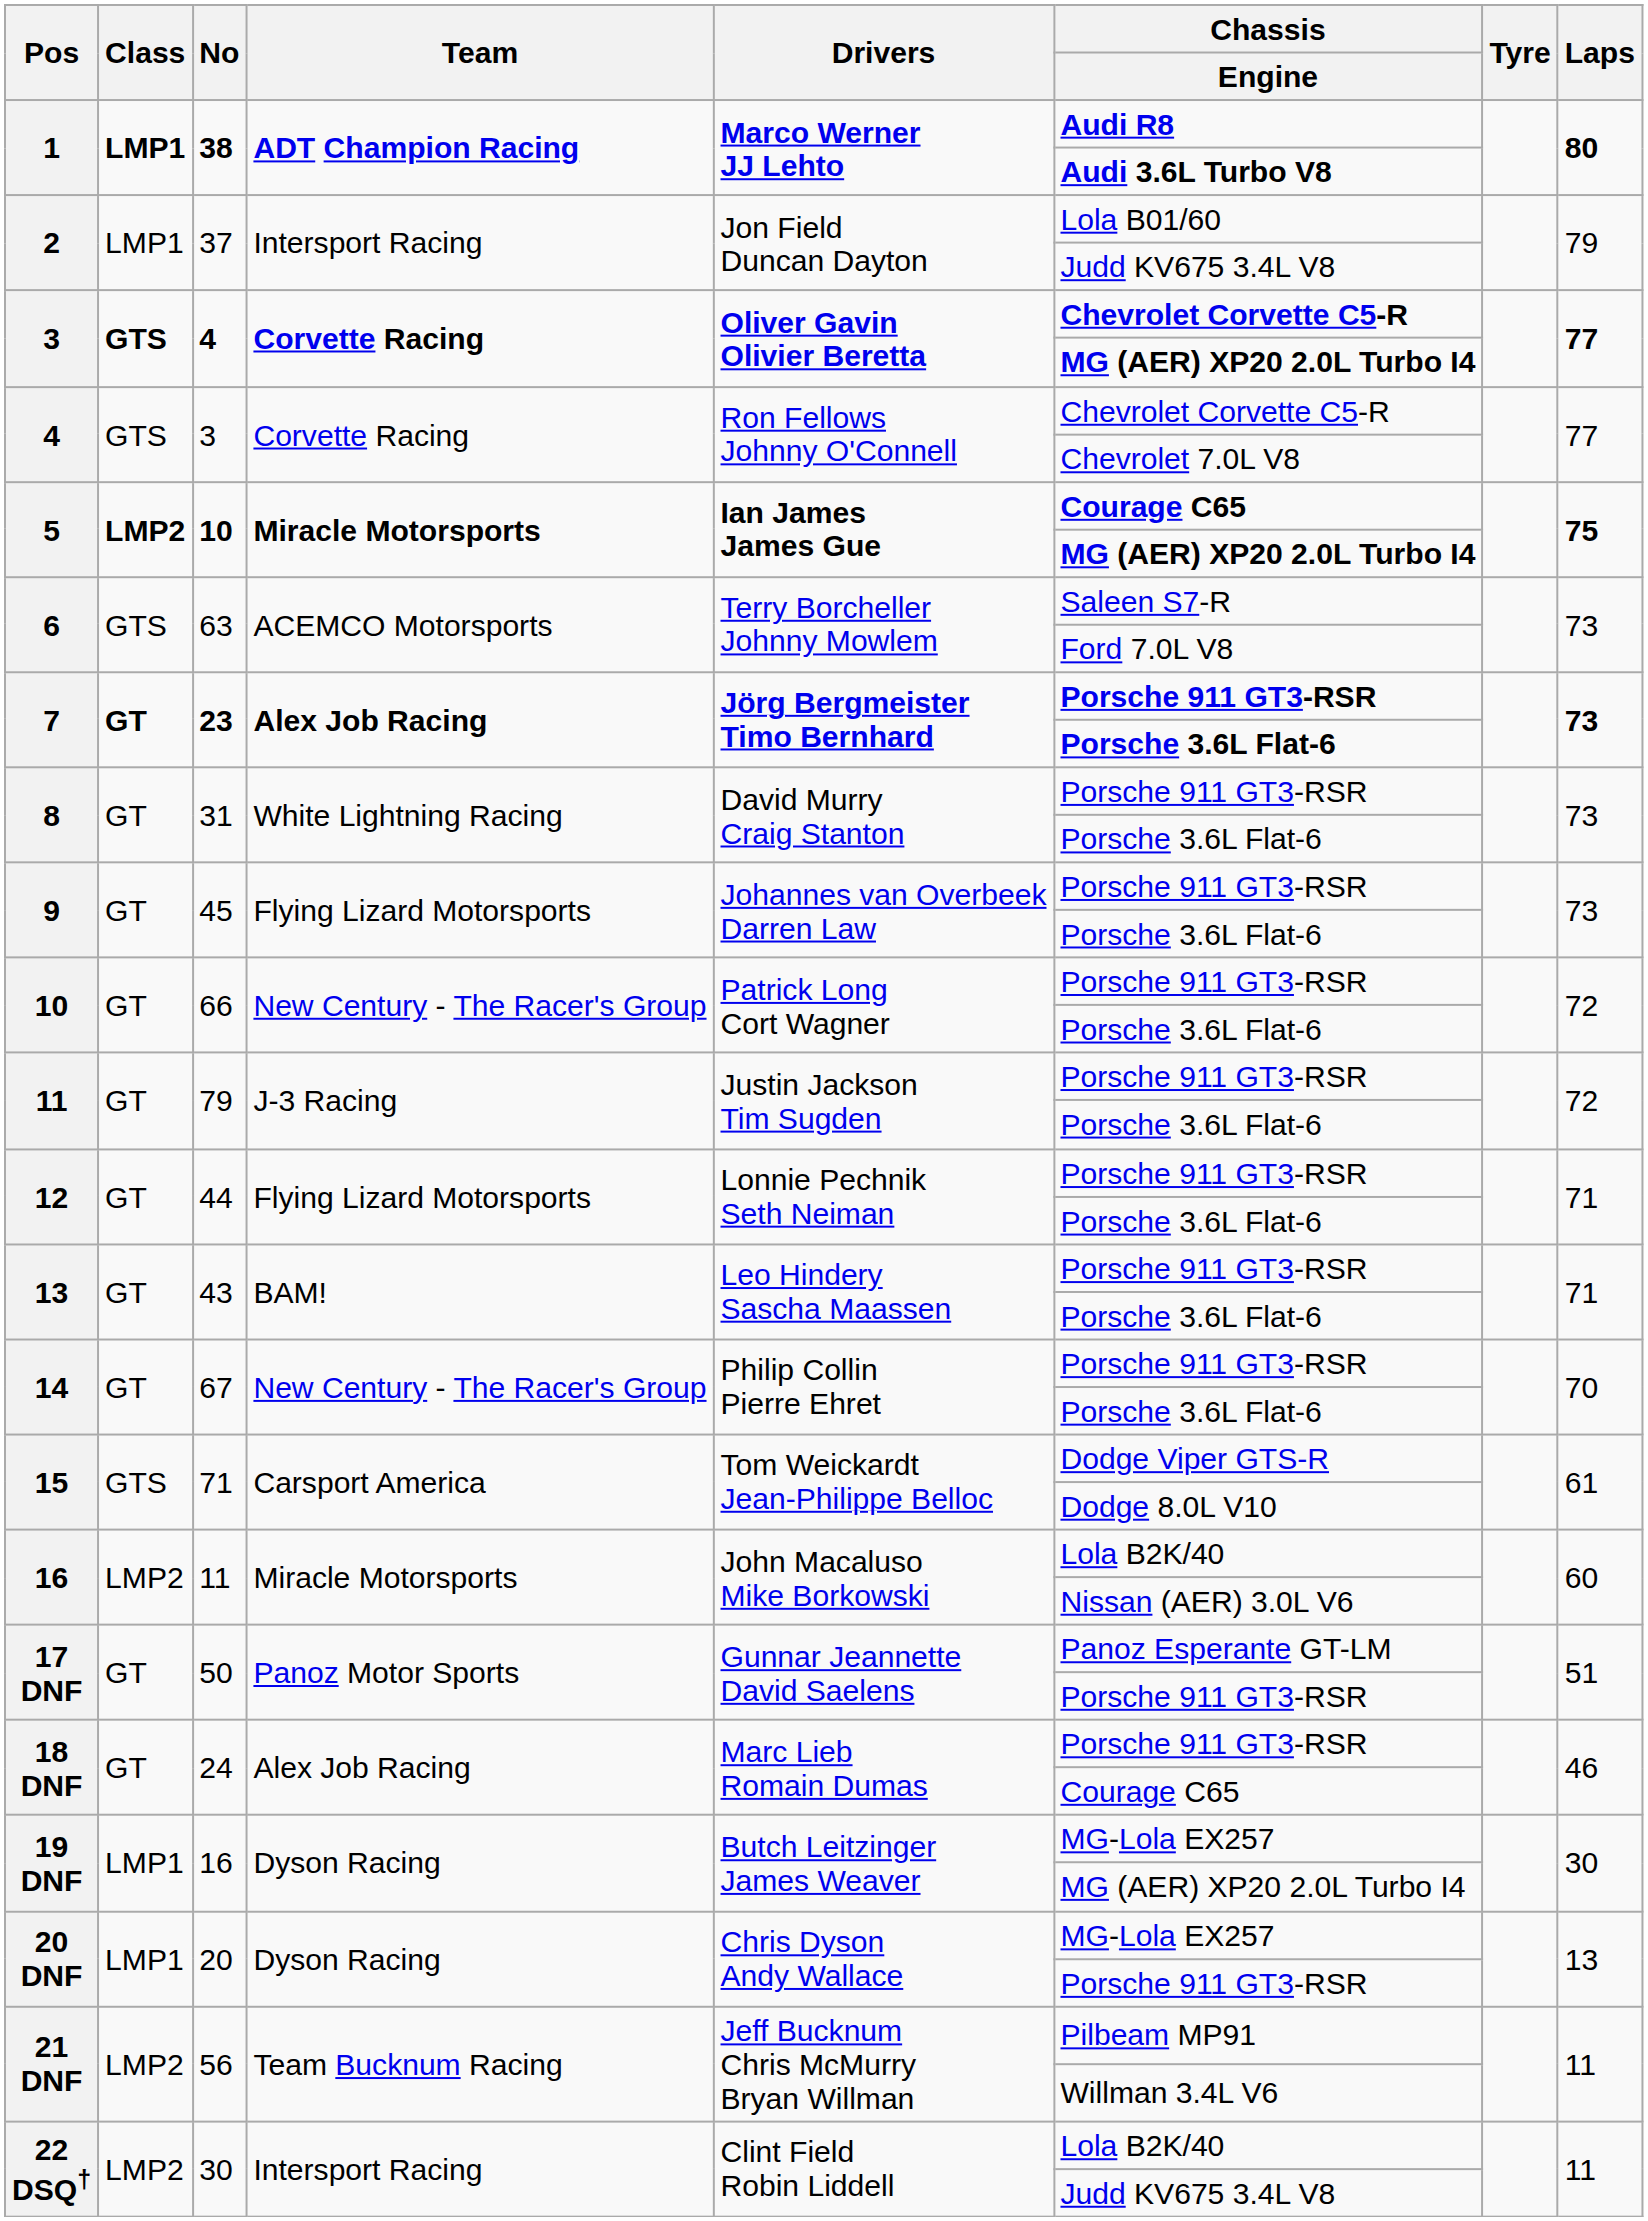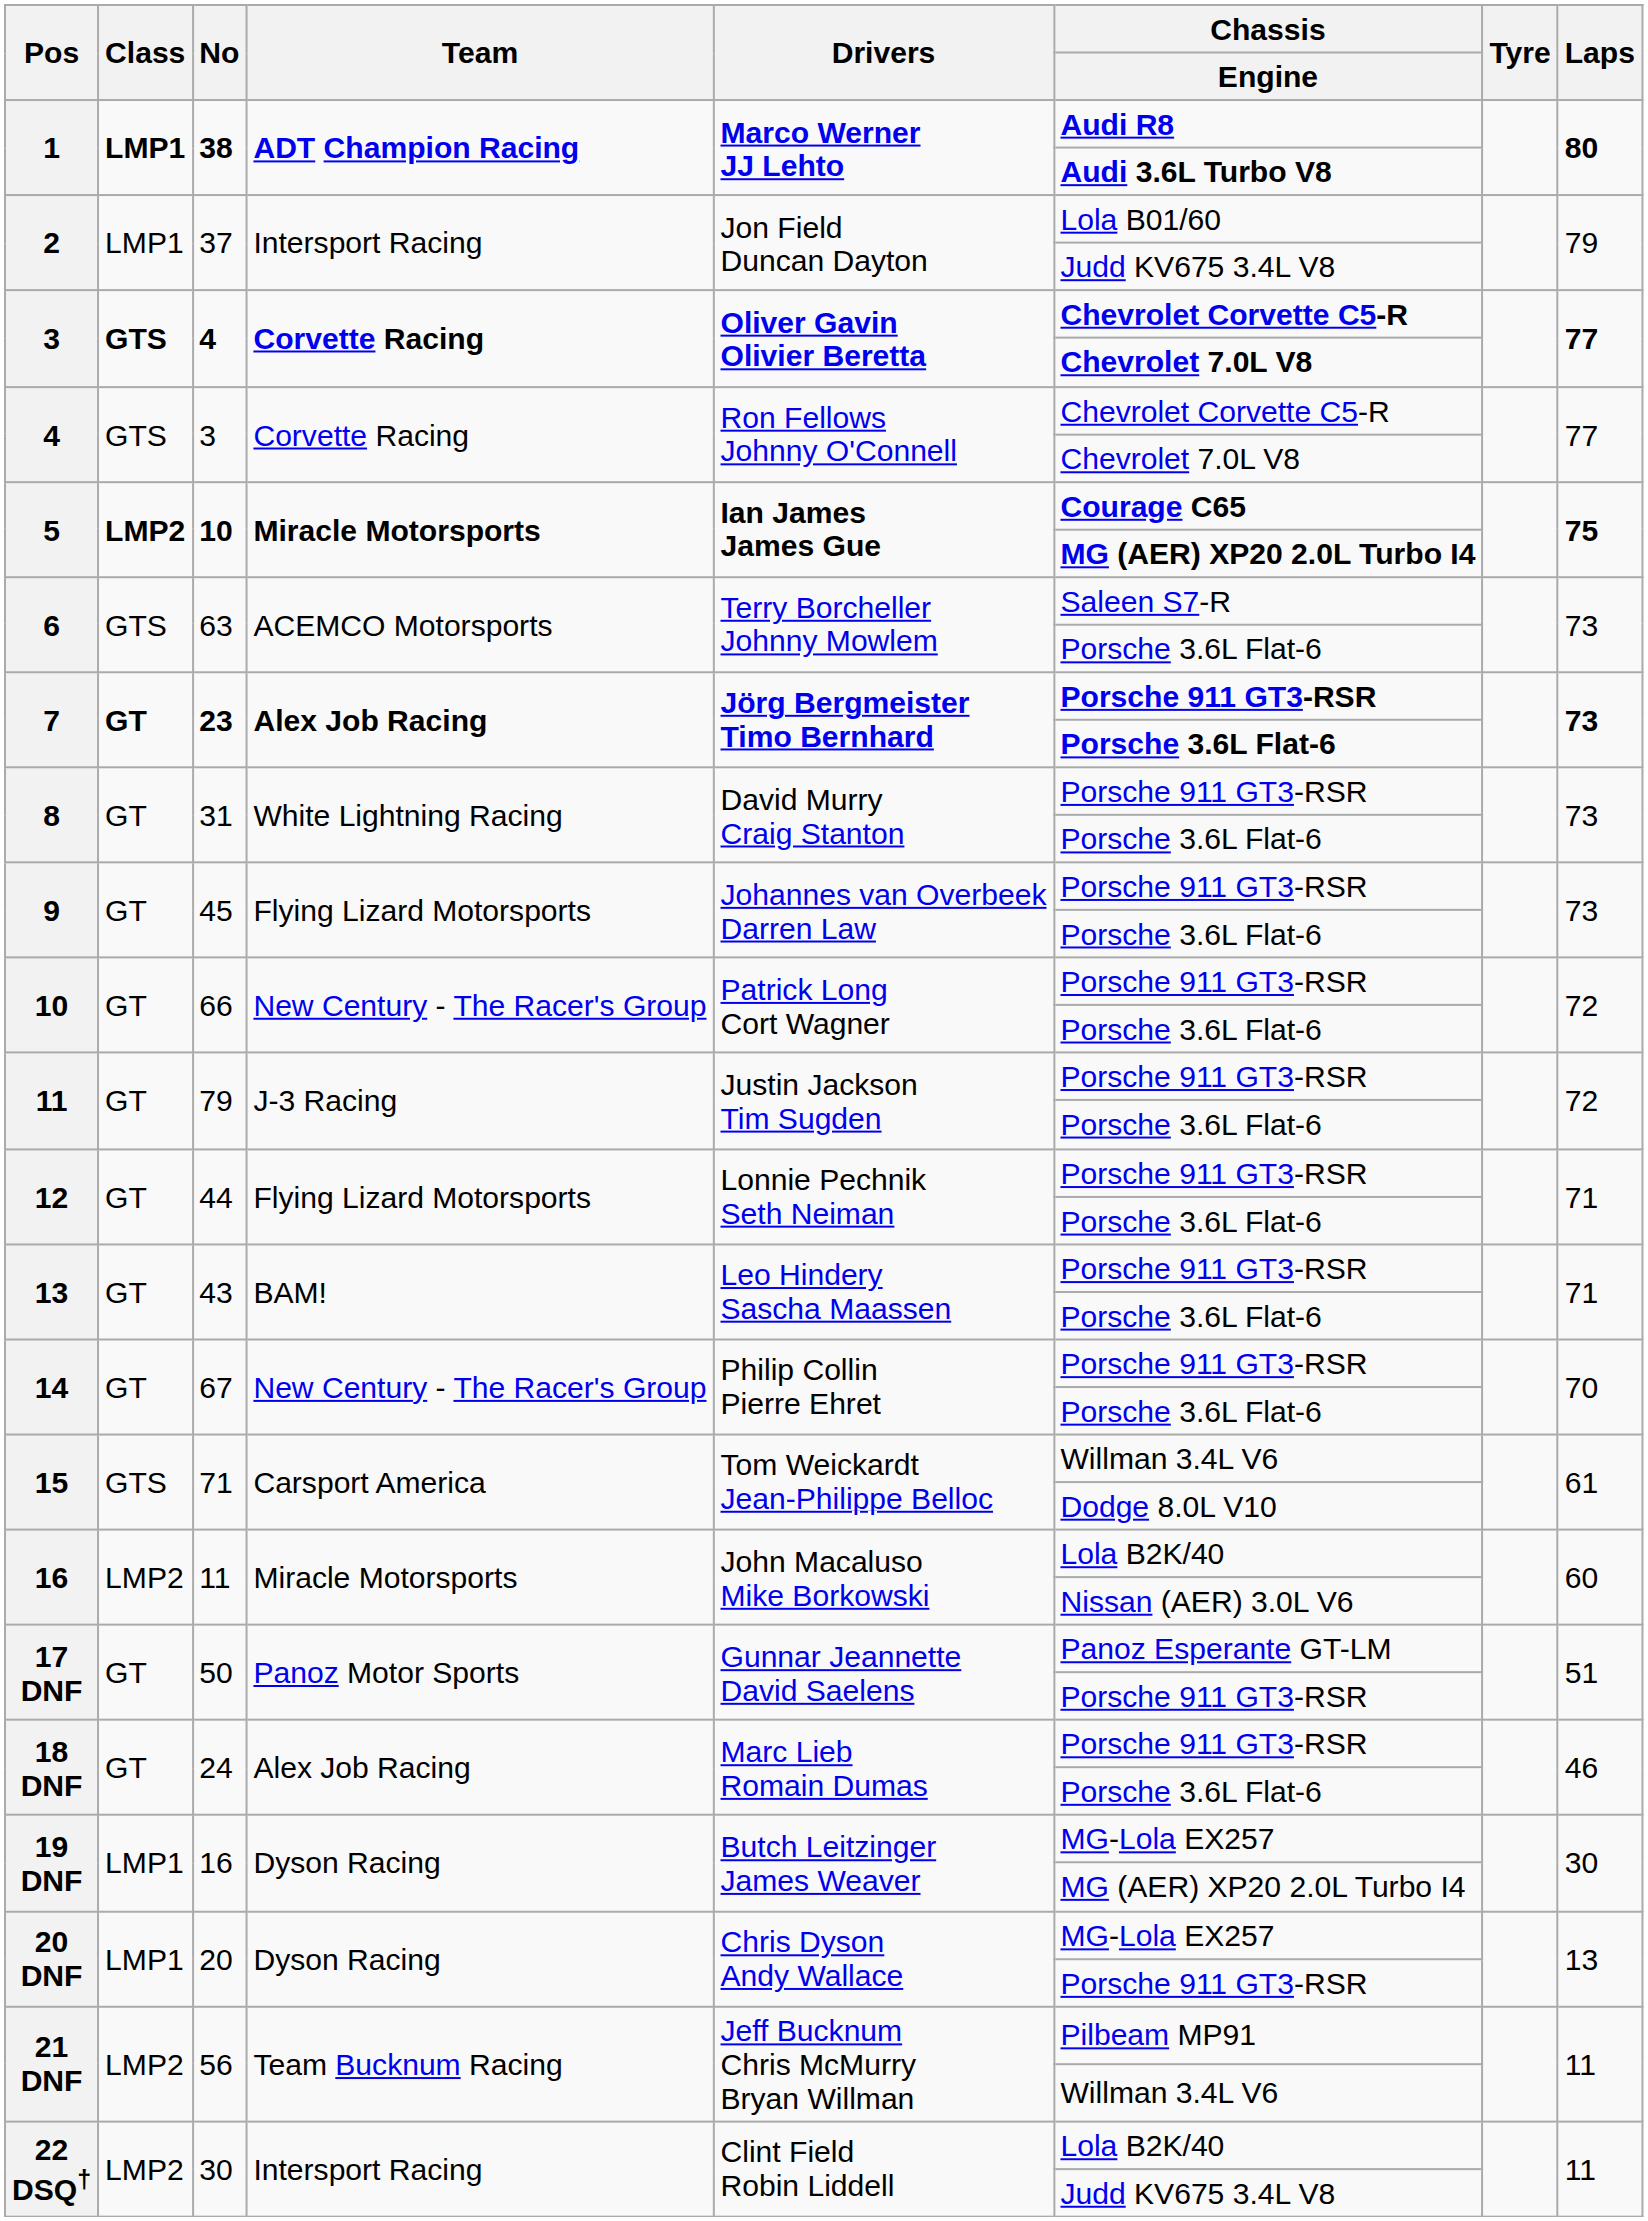(1268, 363) MG (AER) XP20 2.0L Turbo I4 -> (1186, 363) Chevrolet 7.0L V8
(1147, 648) Ford 7.0L V8 -> (1191, 648) Porsche 3.6L Flat-6
(1195, 1458) Dodge Viper GTS-R -> (1169, 1458) Willman 3.4L V6
(1150, 1792) Courage C65 -> (1191, 1792) Porsche 3.6L Flat-6
